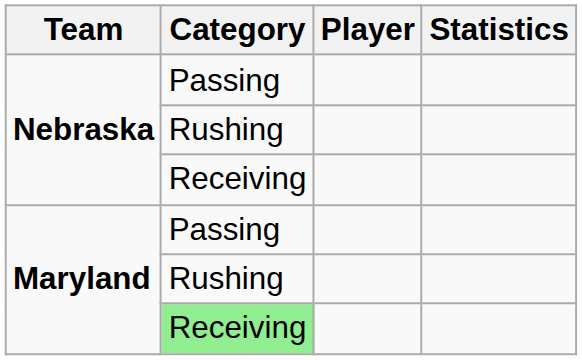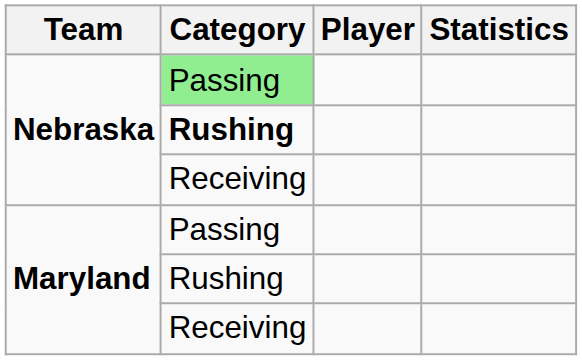(224, 79) no background -> (224, 79) lightgreen background
(226, 129) normal -> (231, 129) bold
(237, 328) lightgreen background -> (237, 328) no background
